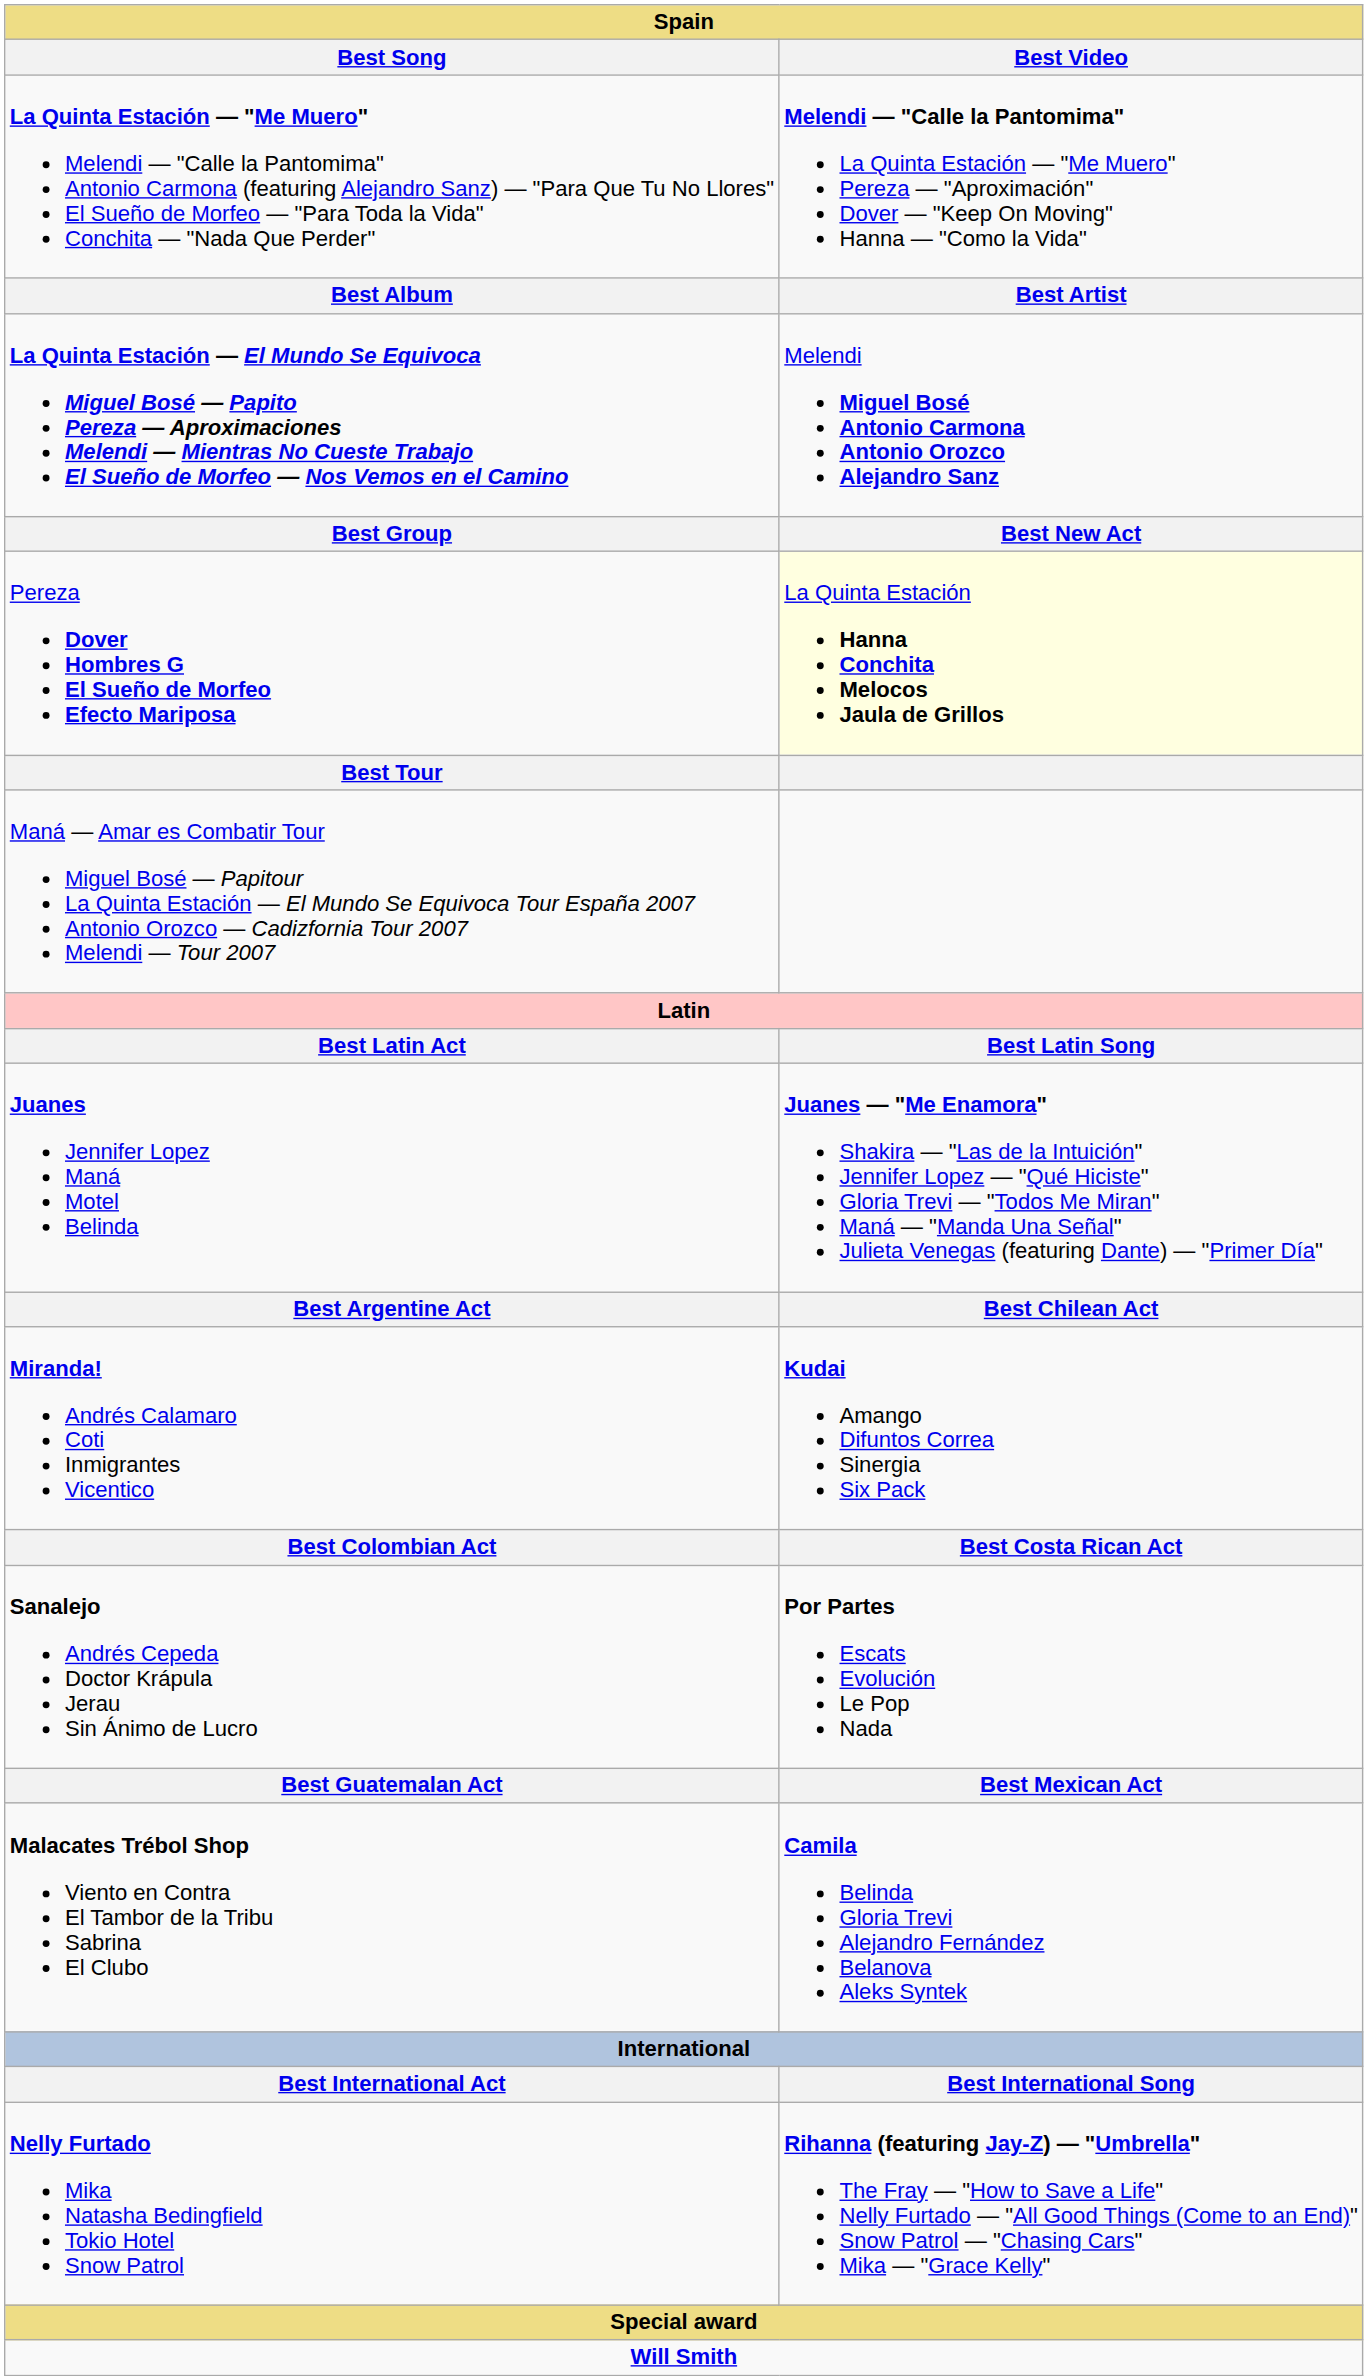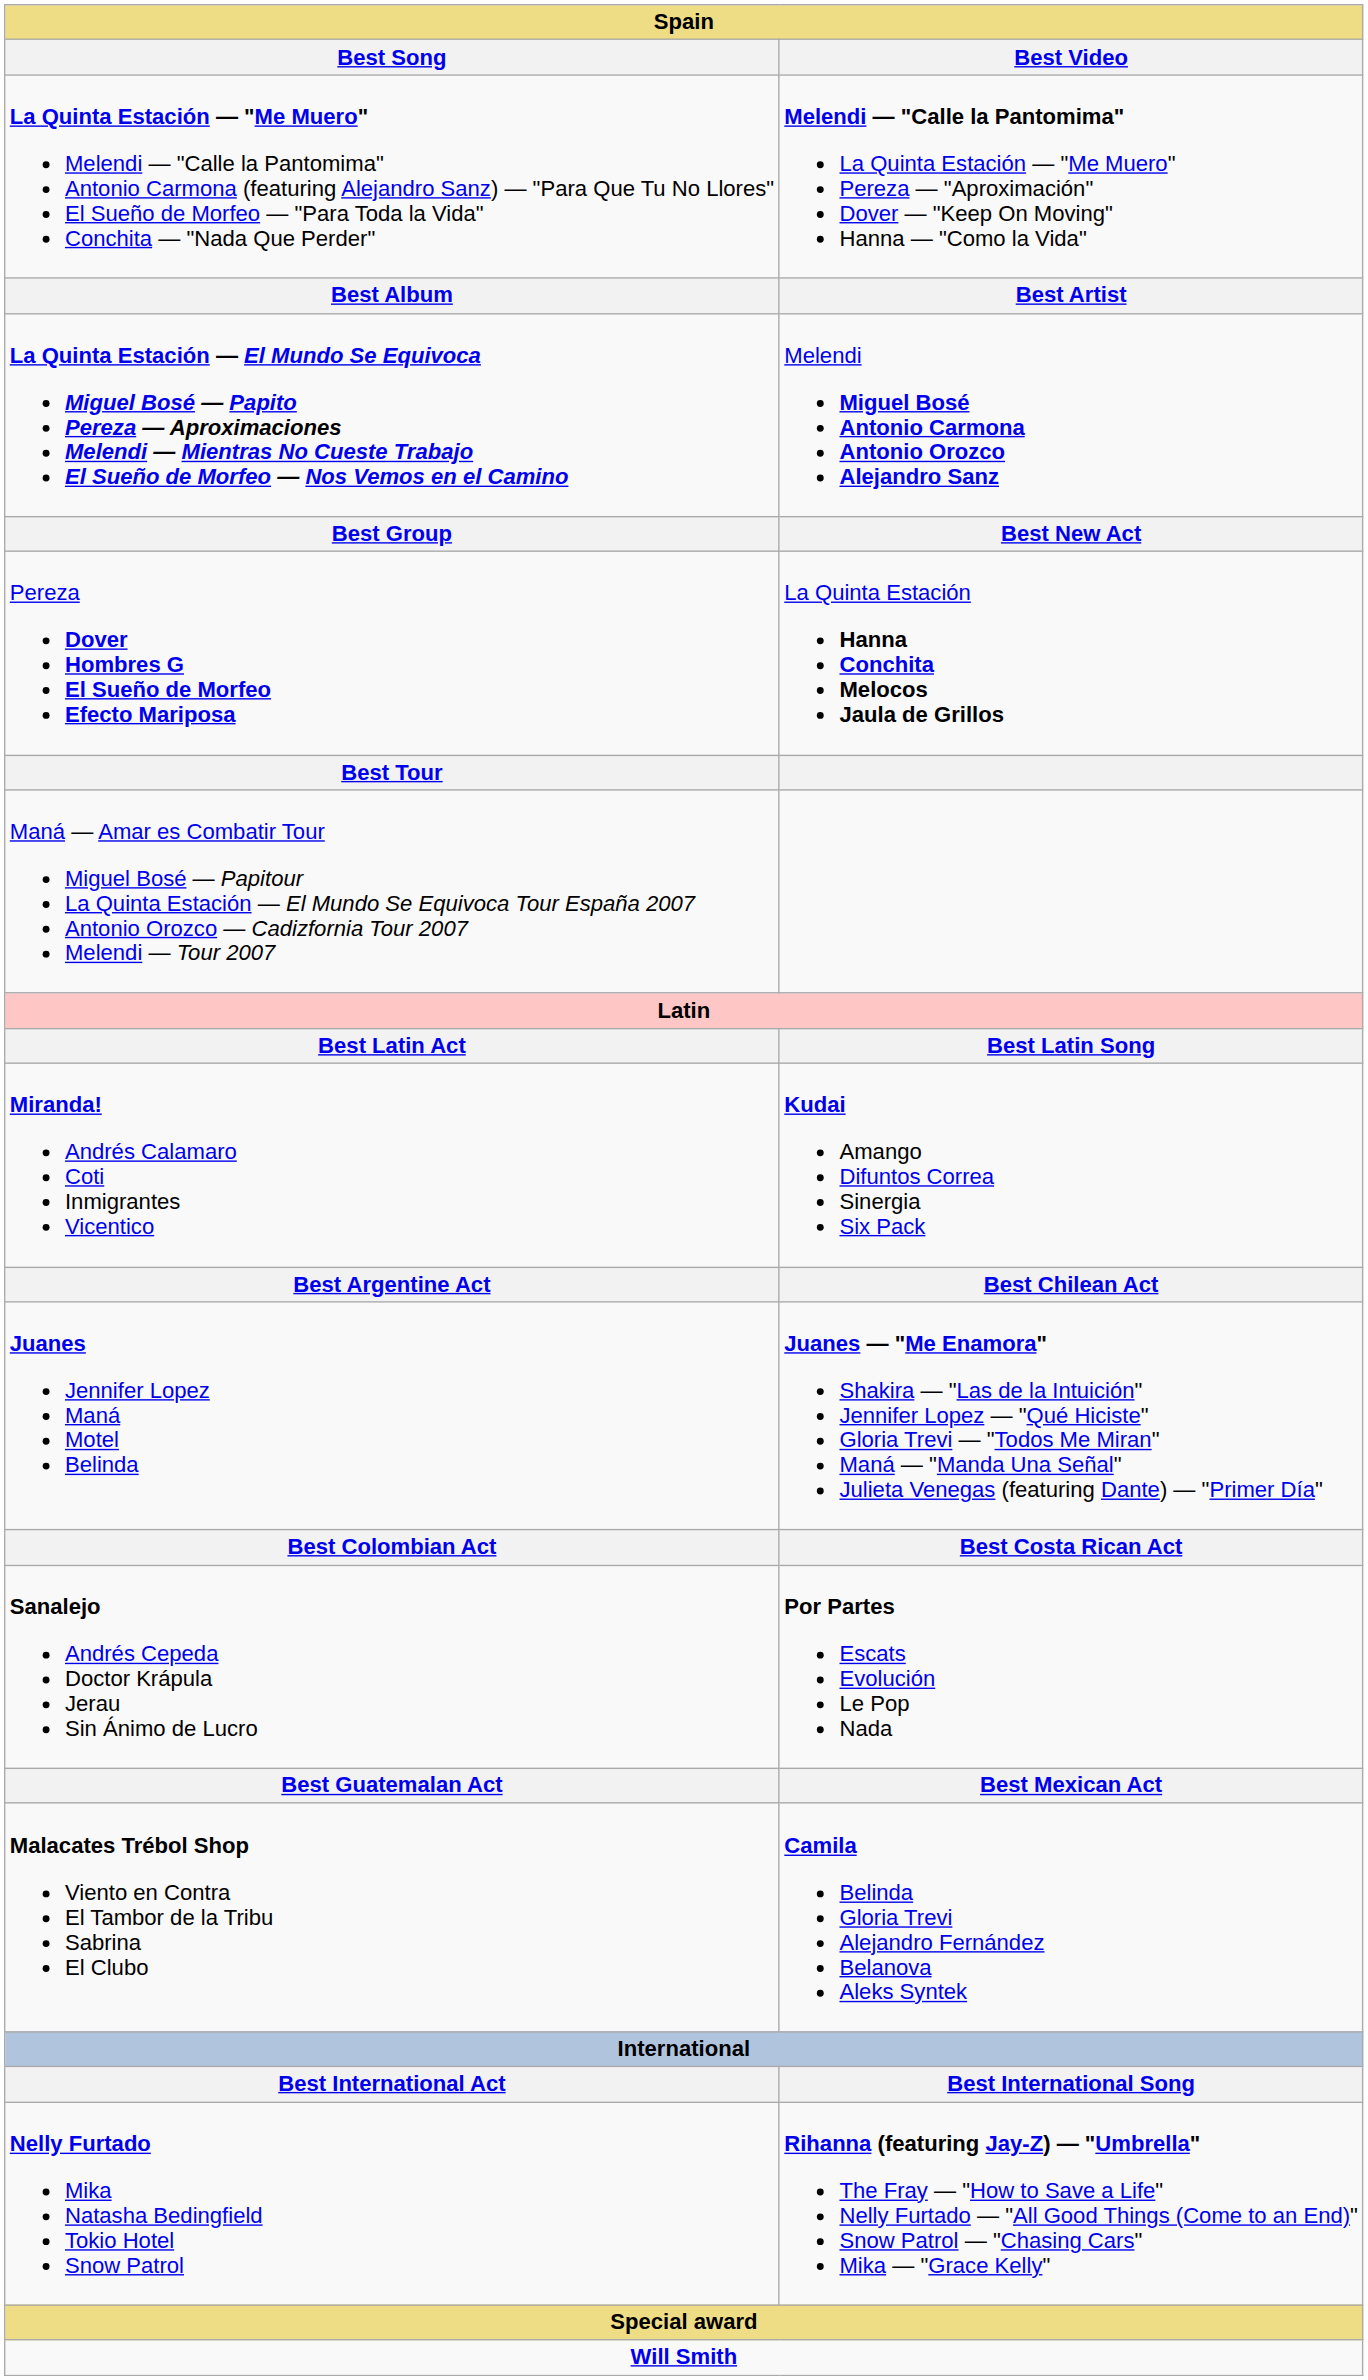(1071, 655) lightyellow background -> (1071, 655) no background
rows swapped: (392, 1166) <-> (392, 1430)
